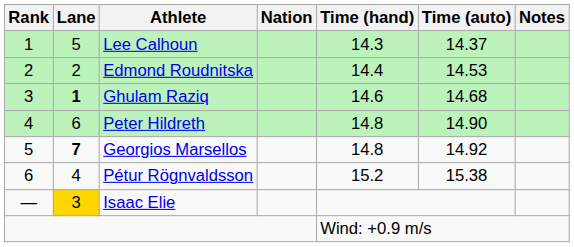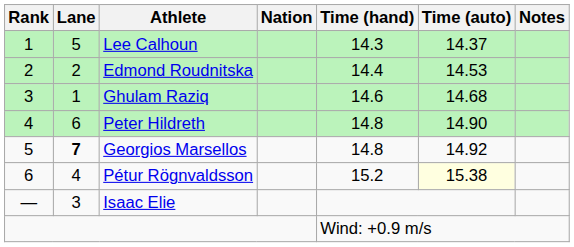(76, 96) bold -> (76, 96) normal
(467, 176) no background -> (467, 176) lightyellow background
(76, 202) gold background -> (76, 202) no background
